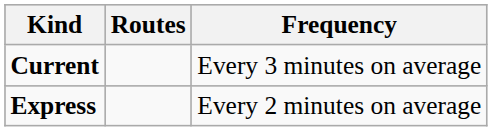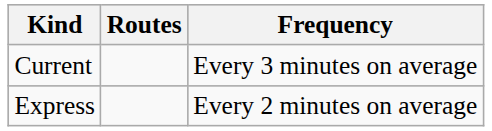(55, 65) bold -> (53, 65) normal
(53, 105) bold -> (55, 105) normal
